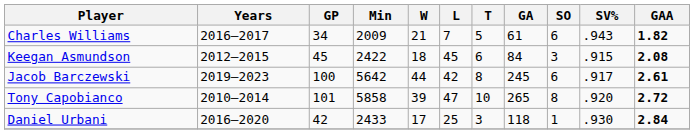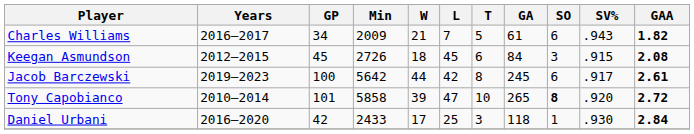(371, 56) 2422 -> (371, 56) 2726
(554, 98) normal -> (554, 98) bold
